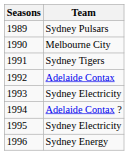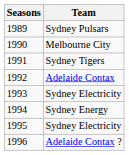(84, 110) Adelaide Contax ? -> (77, 110) Sydney Energy
(77, 142) Sydney Energy -> (84, 142) Adelaide Contax ?
